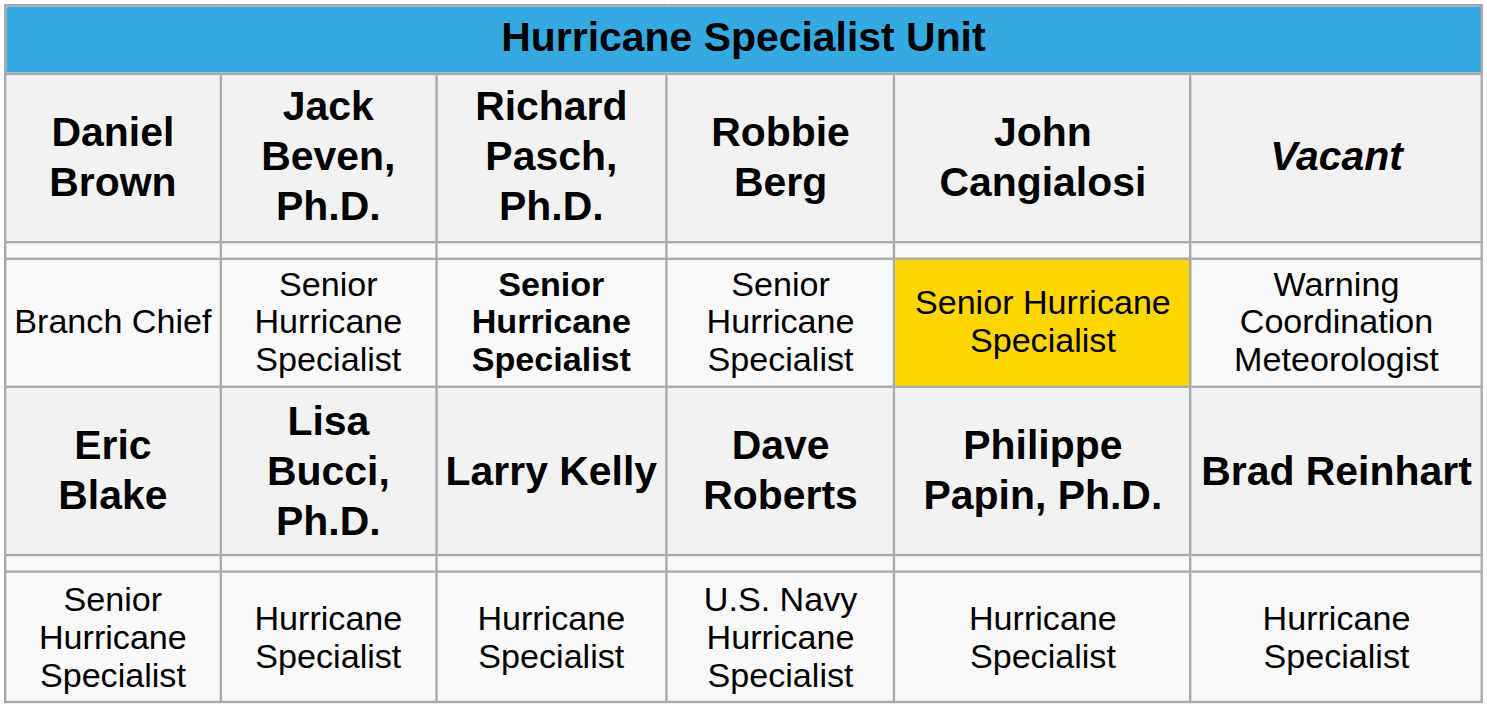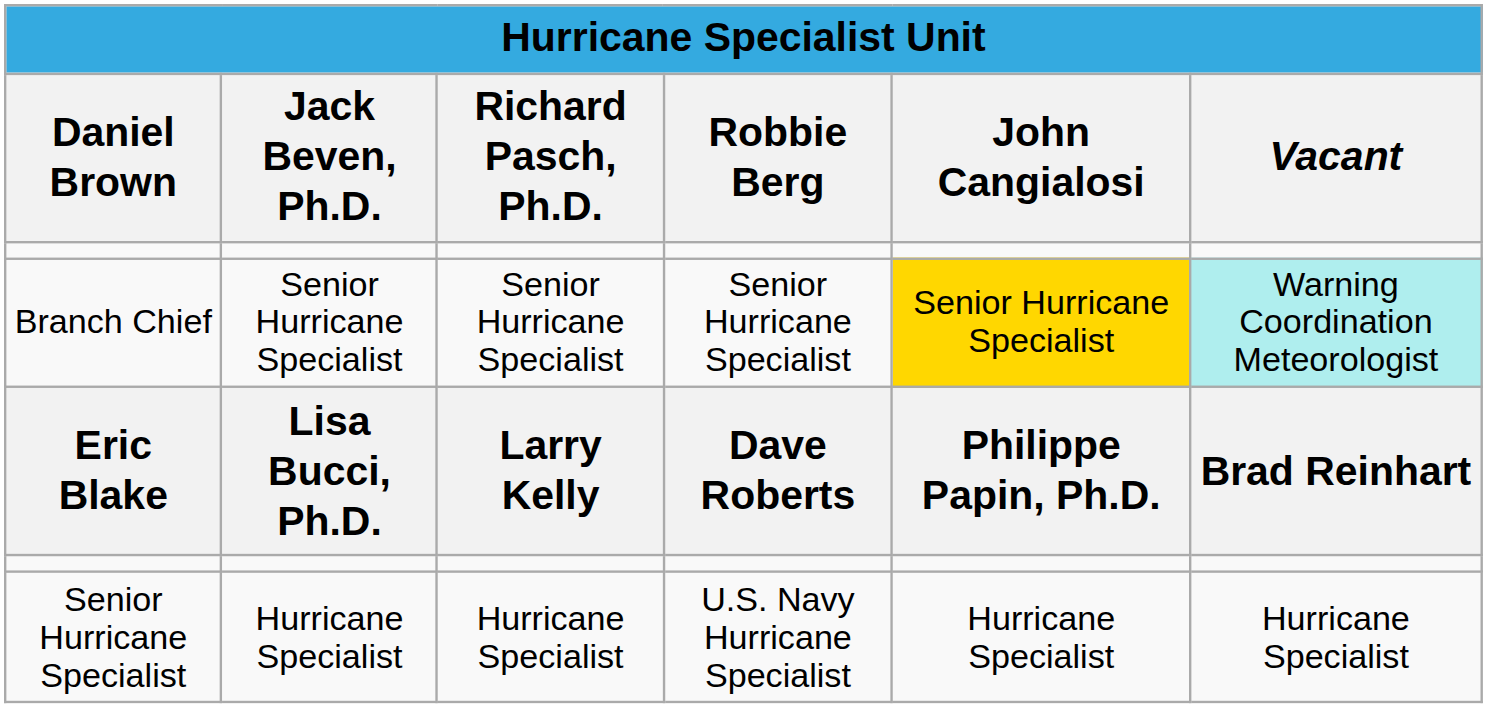(551, 323) bold -> (551, 323) normal
(1336, 323) no background -> (1336, 323) paleturquoise background
